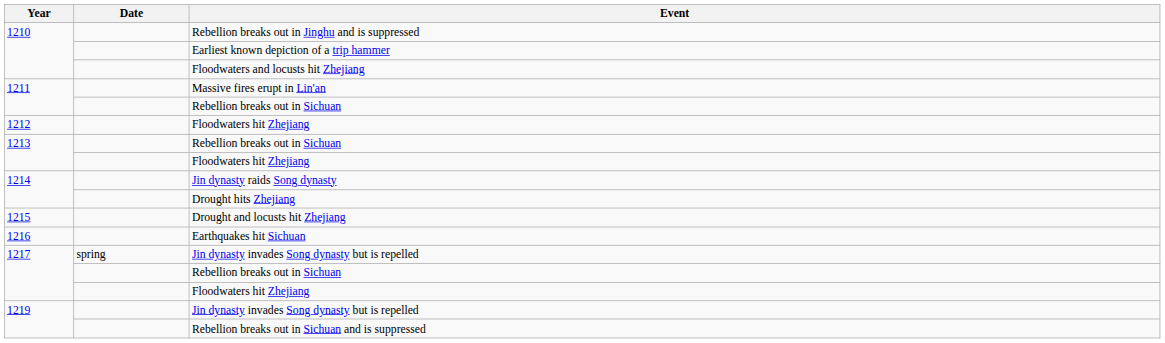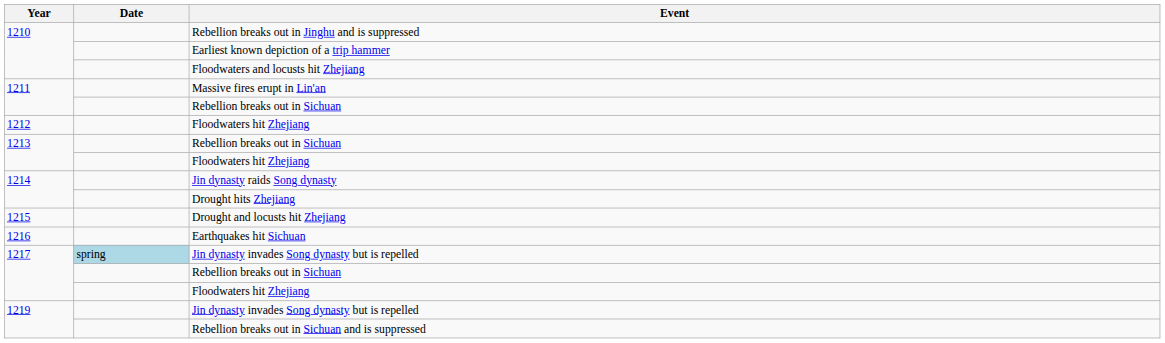(91, 254) no background -> (91, 254) lightblue background
